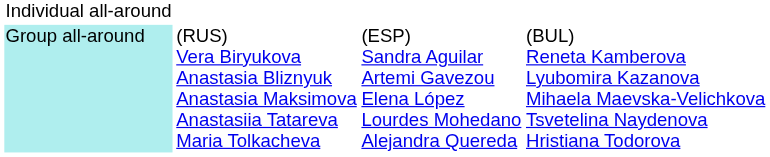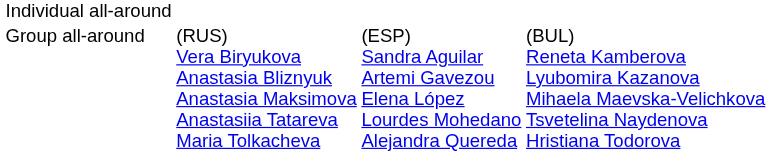(75, 36) paleturquoise background -> (75, 36) no background
